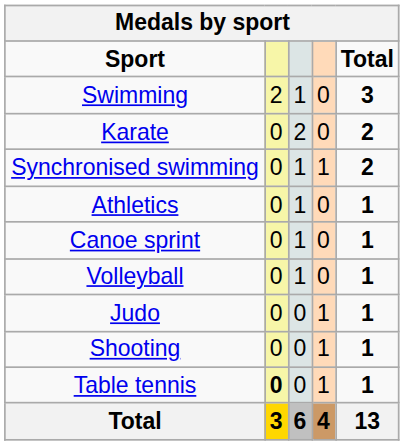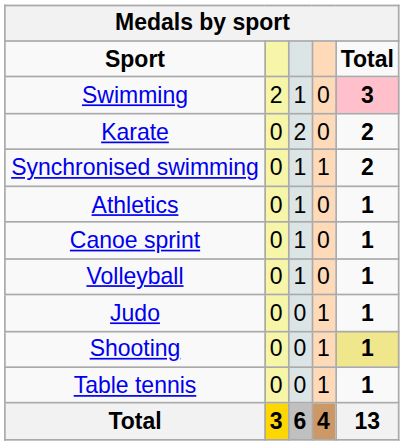(367, 95) no background -> (367, 95) pink background
(367, 349) no background -> (367, 349) khaki background
(276, 385) bold -> (276, 385) normal
